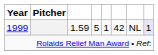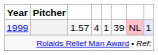(80, 28) 1.59 -> (80, 28) 1.57
(96, 28) 5 -> (96, 28) 4
(119, 28) 42 -> (119, 28) 39
(135, 28) no background -> (135, 28) pink background
